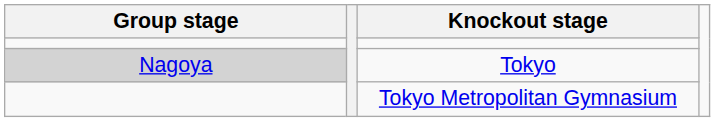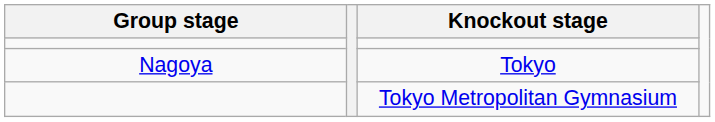(176, 64) lightgrey background -> (176, 64) no background
